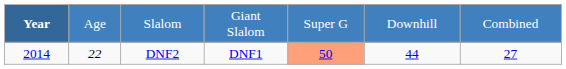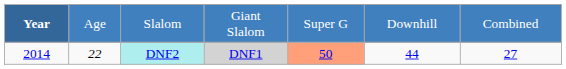(162, 53) no background -> (162, 53) paleturquoise background
(246, 53) no background -> (246, 53) lightgrey background
